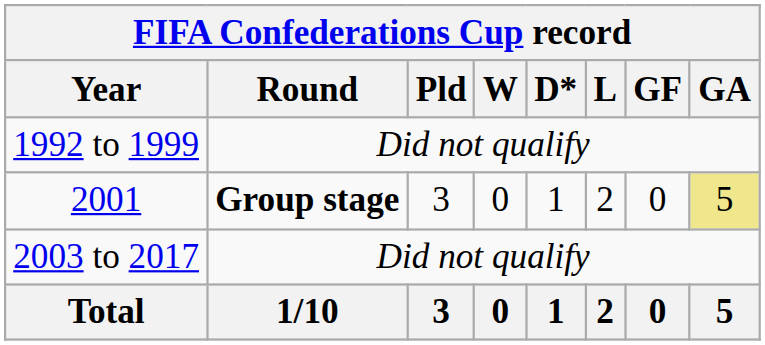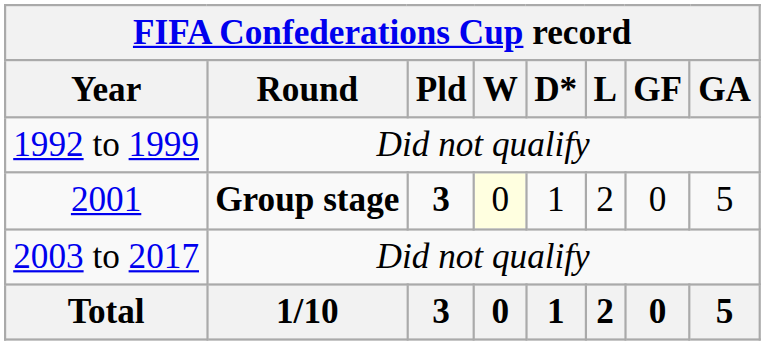(441, 199) normal -> (441, 199) bold
(500, 199) no background -> (500, 199) lightyellow background
(725, 199) khaki background -> (725, 199) no background
